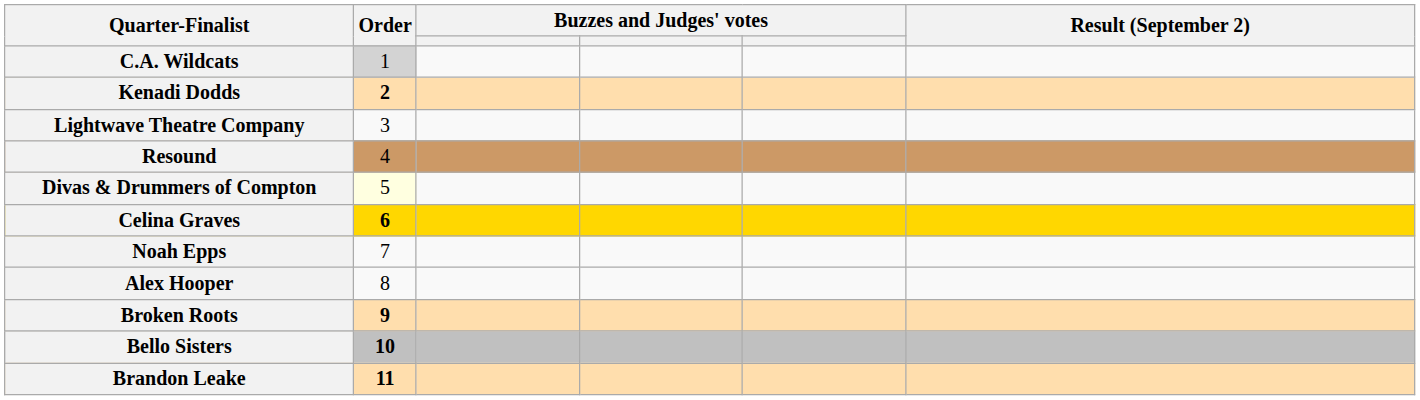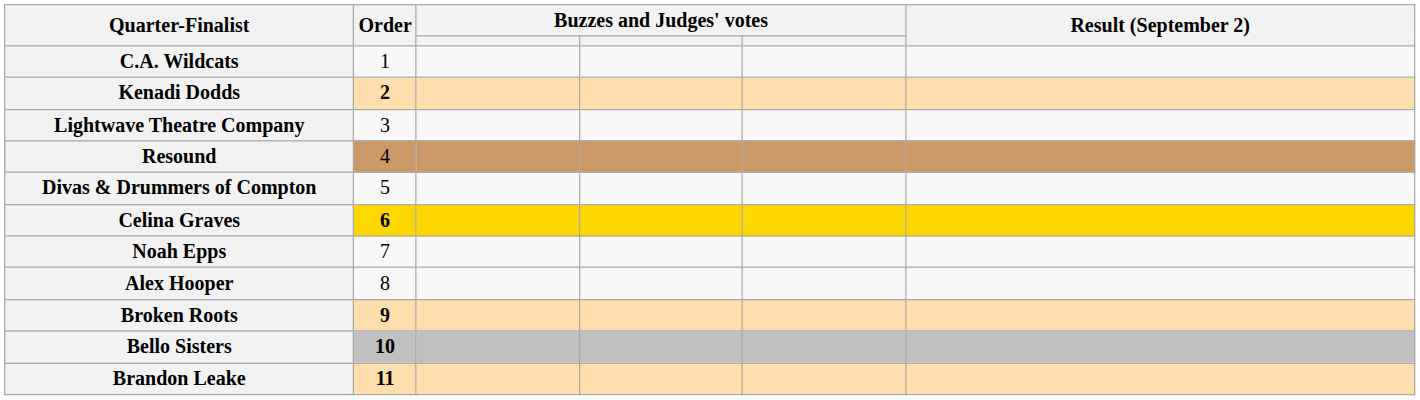(385, 61) lightgrey background -> (385, 61) no background
(385, 188) lightyellow background -> (385, 188) no background
